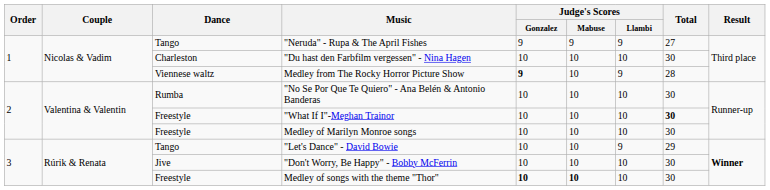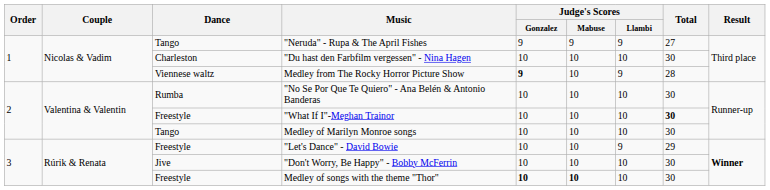(173, 131) Freestyle -> (167, 131) Tango
(167, 147) Tango -> (173, 147) Freestyle
